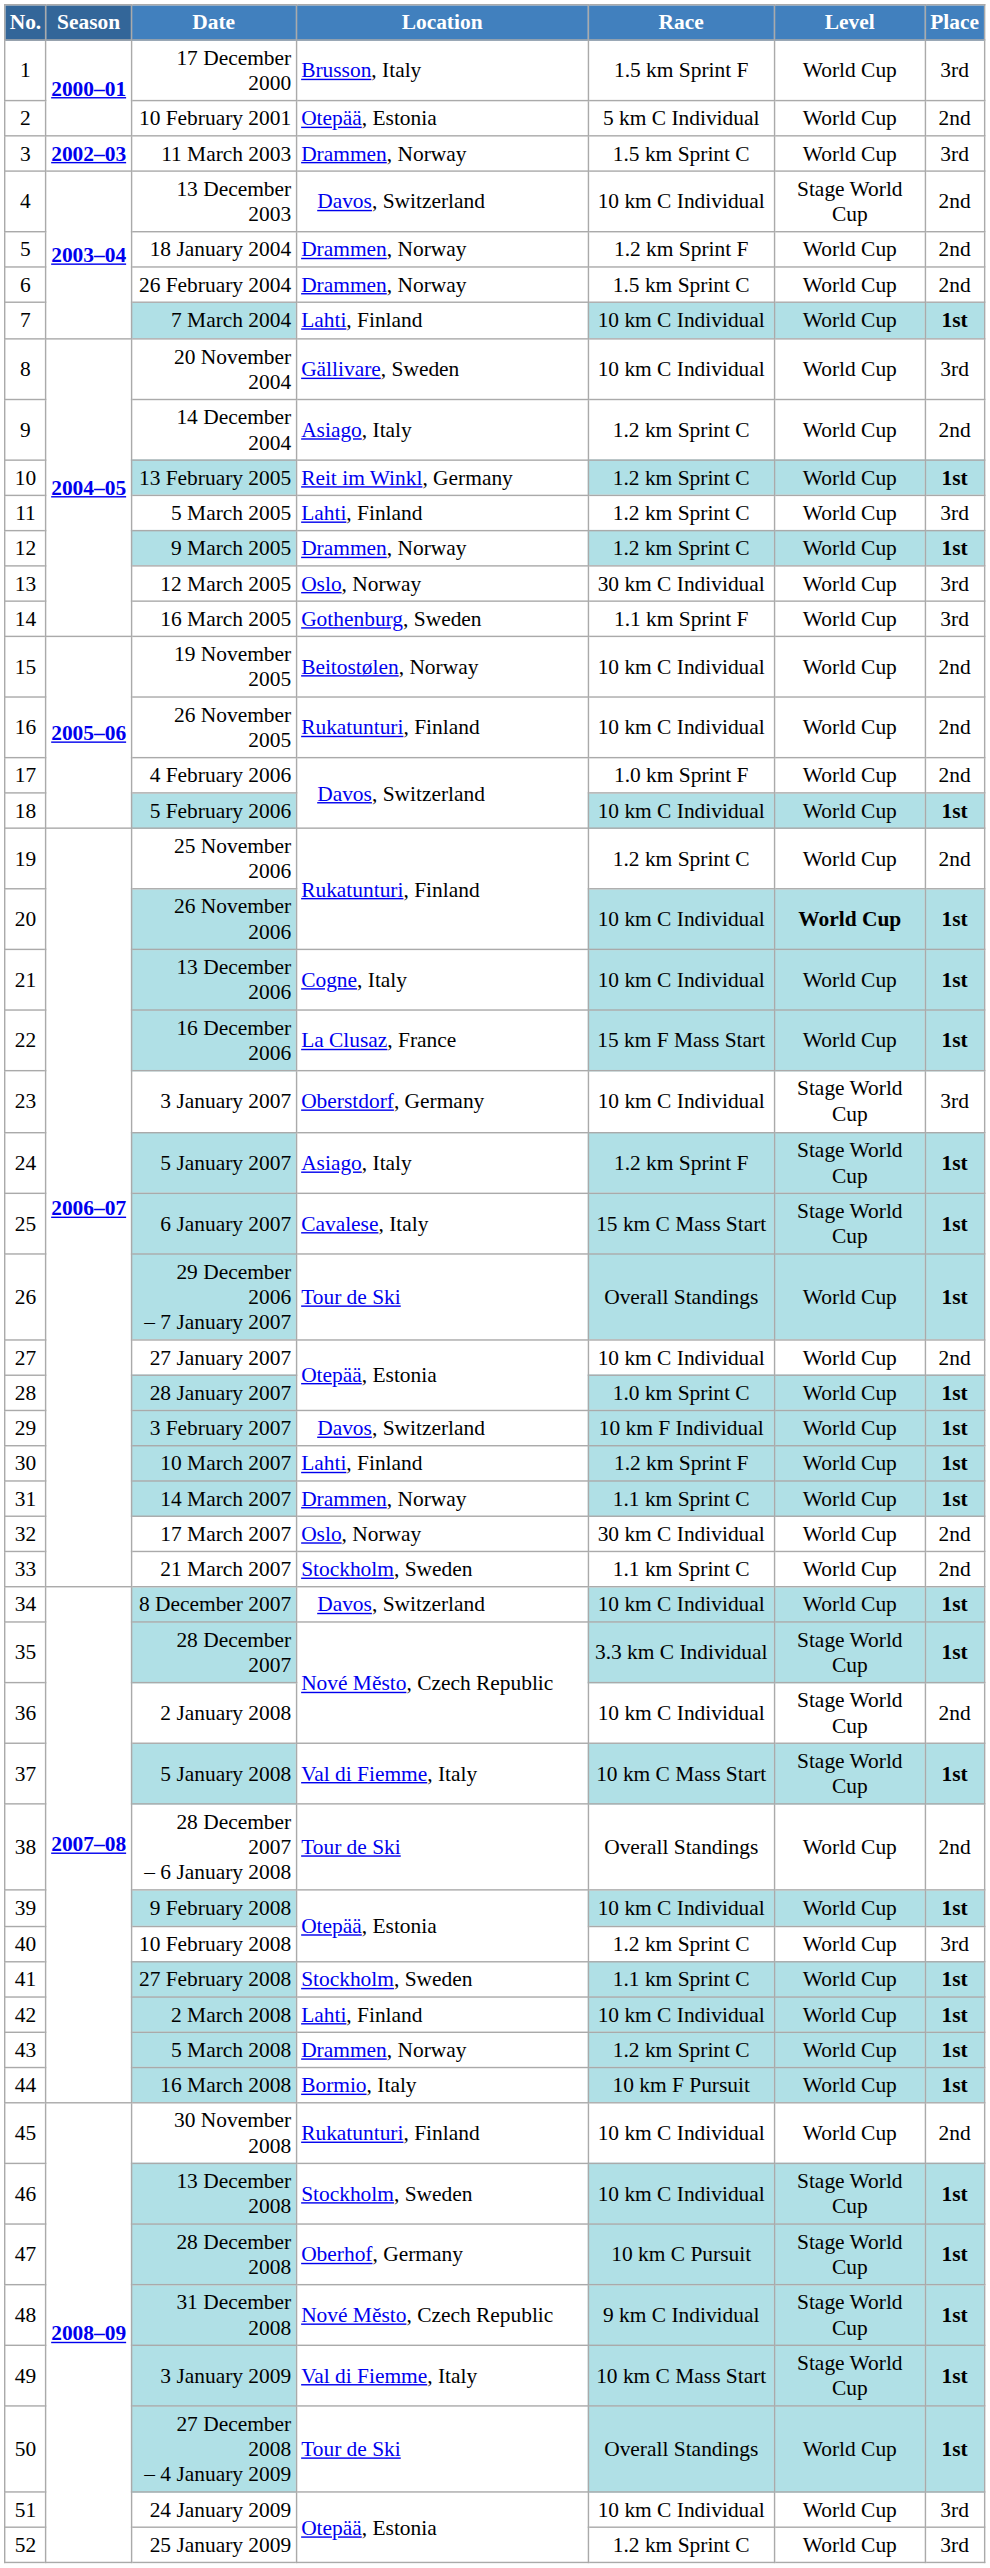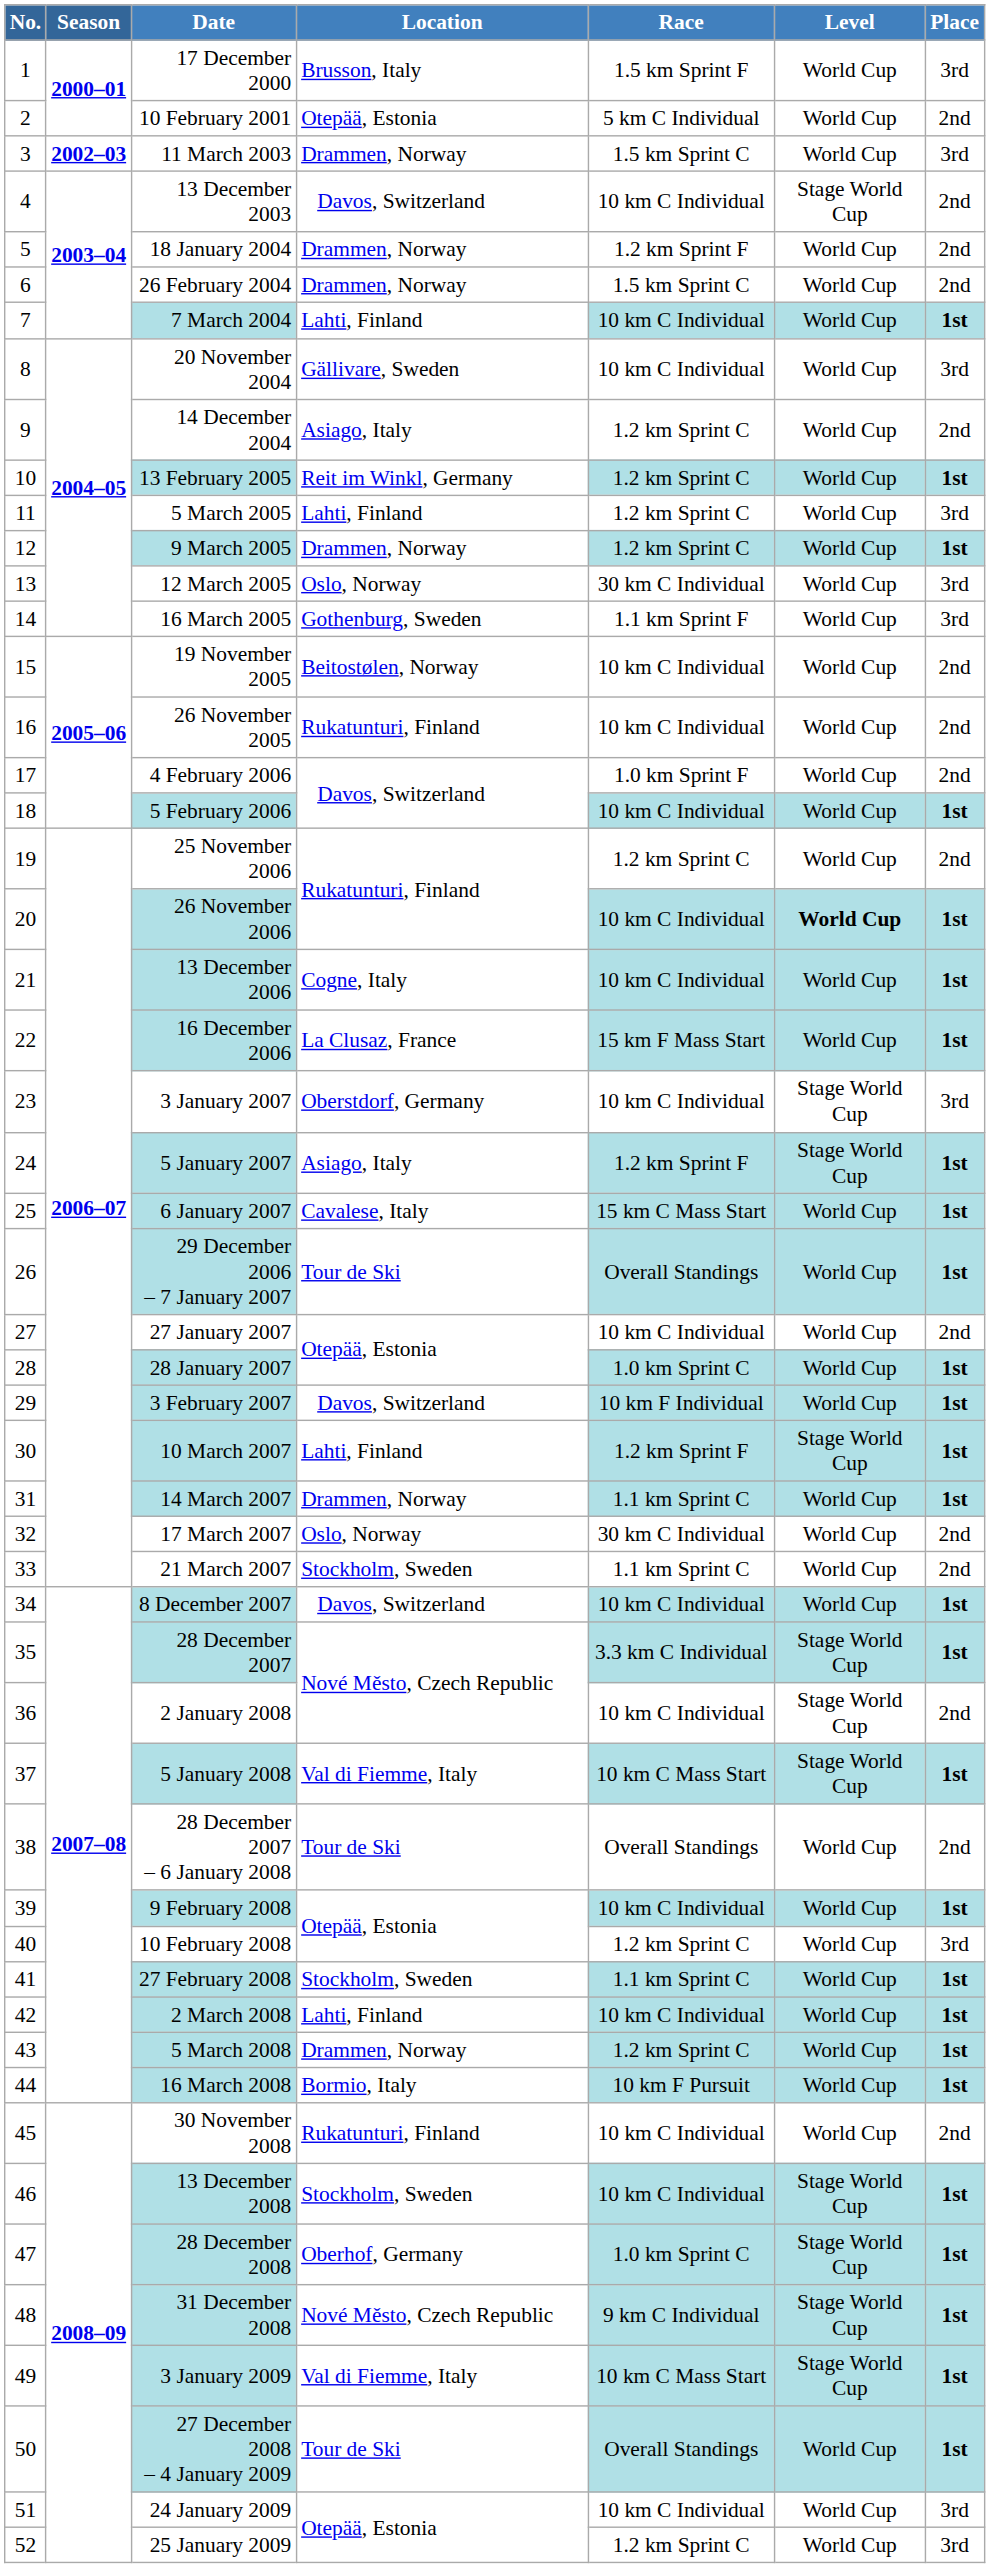(850, 1223) Stage World Cup -> (850, 1210) World Cup
(850, 1463) World Cup -> (850, 1450) Stage World Cup
(681, 2254) 10 km C Pursuit -> (681, 2254) 1.0 km Sprint C
